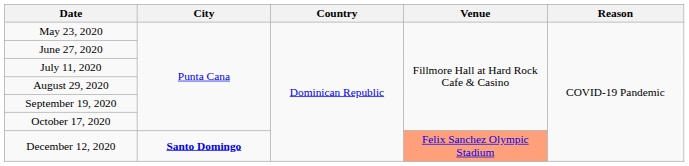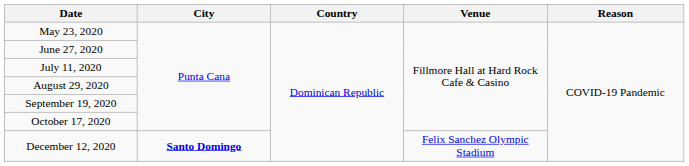(475, 146) lightsalmon background -> (475, 146) no background
